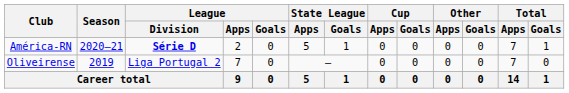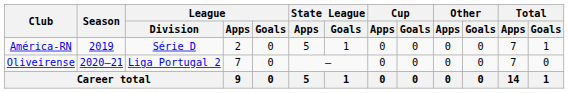(101, 46) 2020–21 -> (101, 46) 2019
(174, 46) bold -> (174, 46) normal
(101, 63) 2019 -> (101, 63) 2020–21
